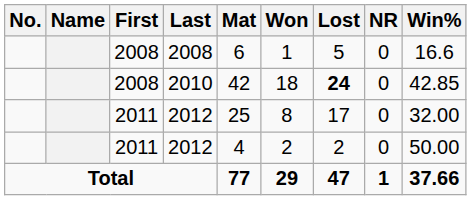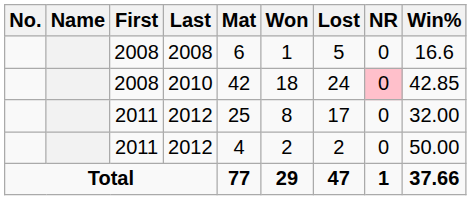(339, 83) bold -> (339, 83) normal
(384, 83) no background -> (384, 83) pink background
